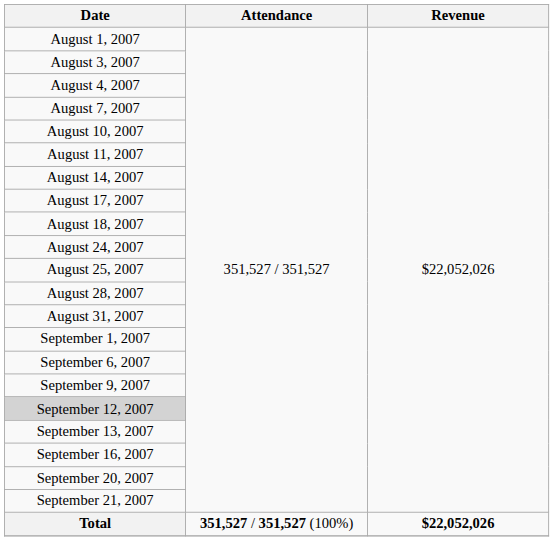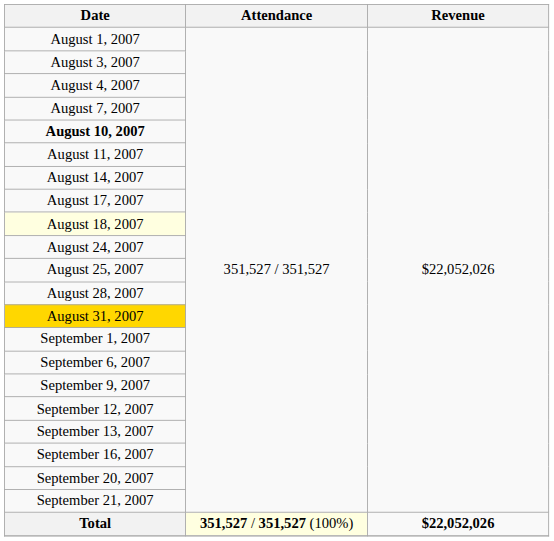(95, 131) normal -> (95, 131) bold
(95, 223) no background -> (95, 223) lightyellow background
(95, 316) no background -> (95, 316) gold background
(95, 408) lightgrey background -> (95, 408) no background
(277, 524) no background -> (277, 524) lightyellow background
